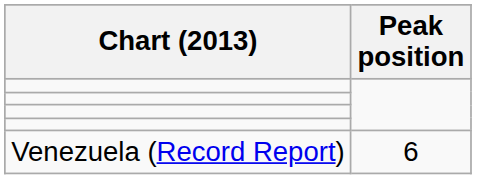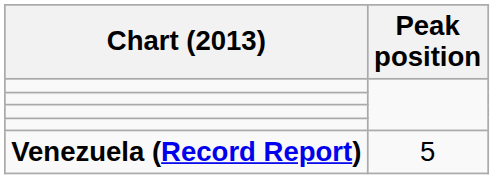(178, 151) normal -> (186, 151) bold
(411, 151) 6 -> (428, 151) 5
